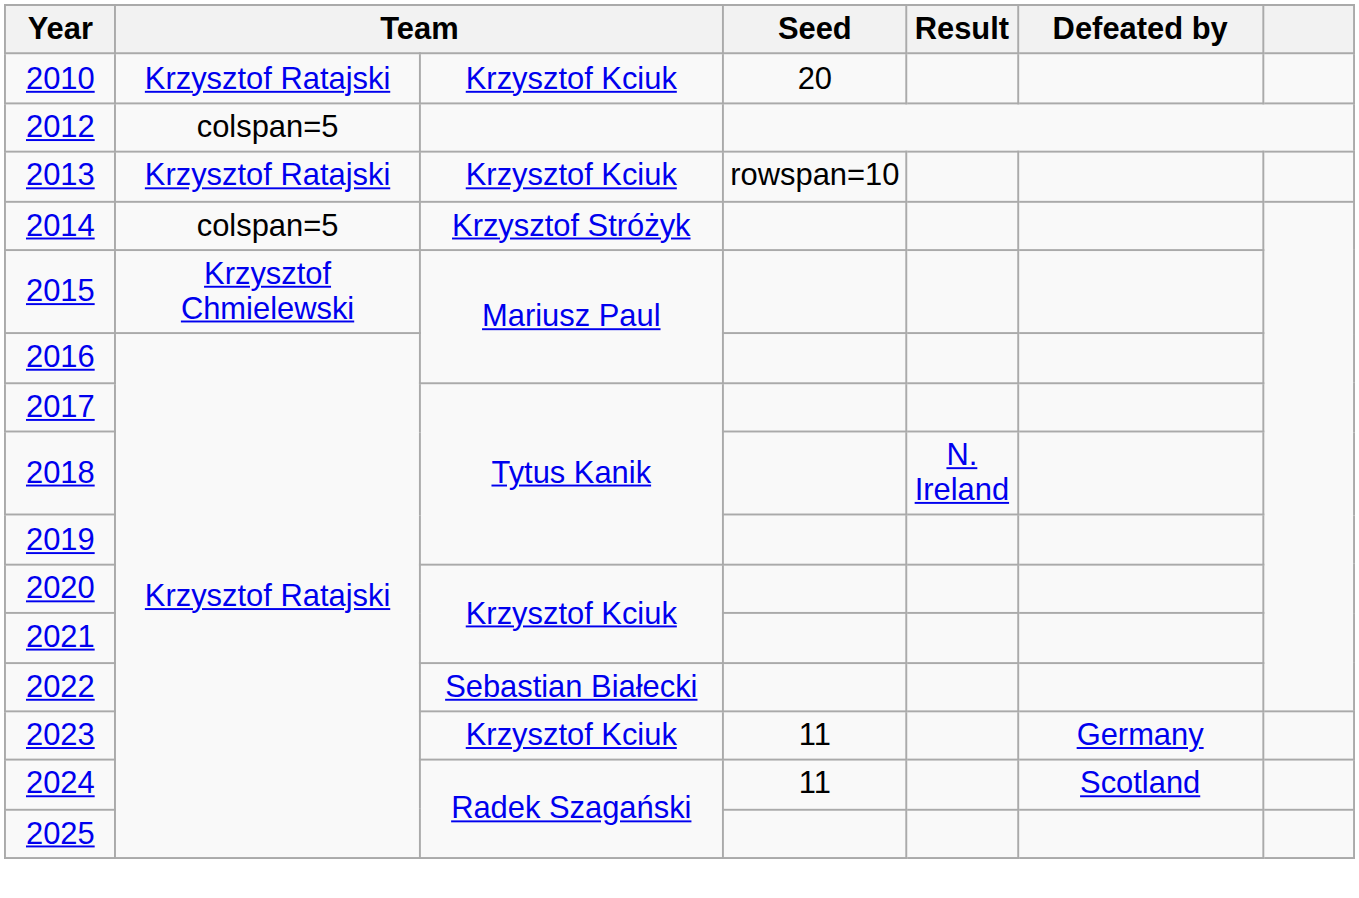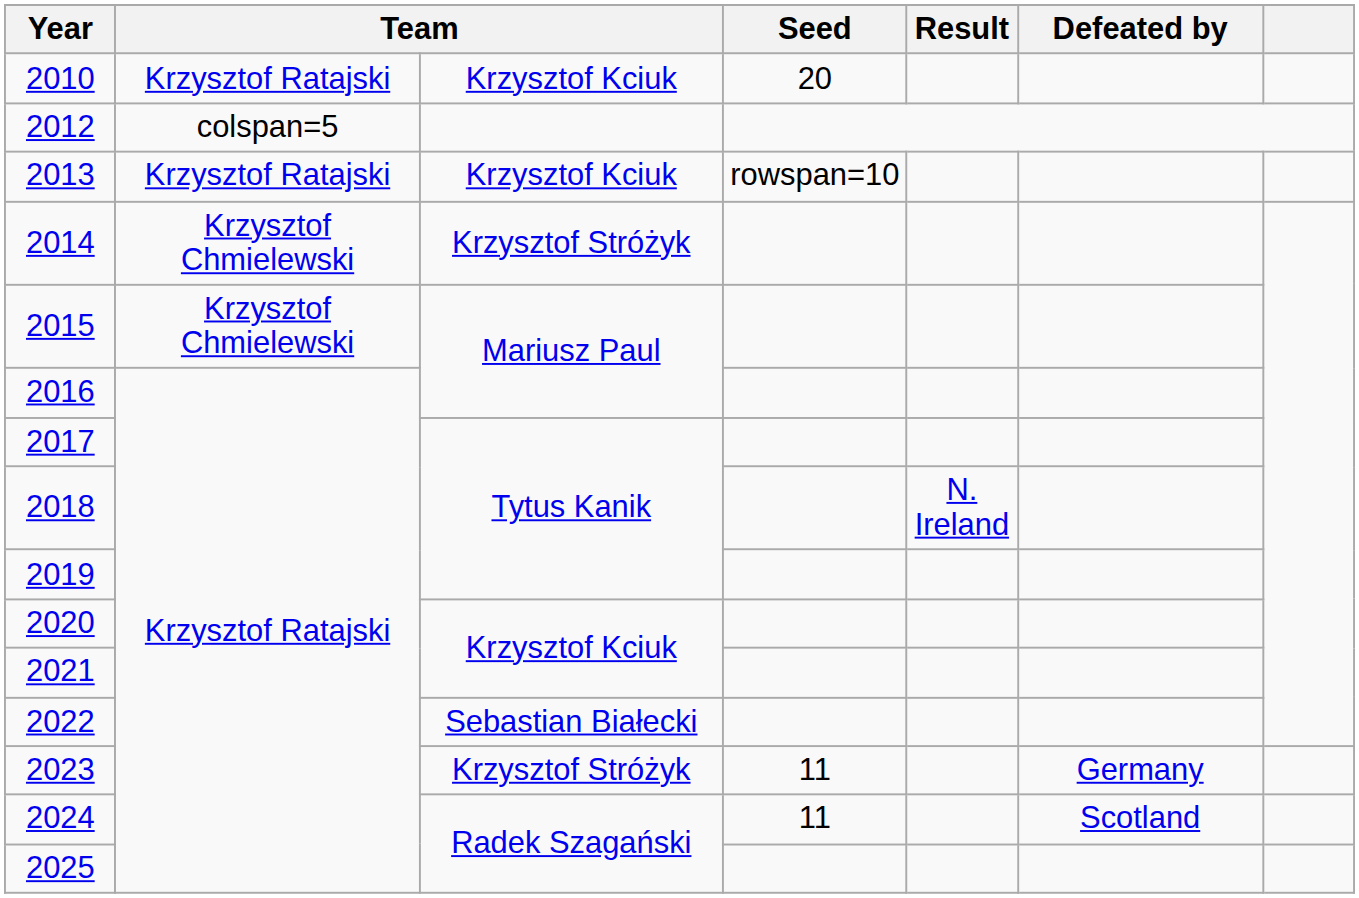(268, 224) colspan=5 -> (268, 242) Krzysztof Chmielewski
(571, 735) Krzysztof Kciuk -> (571, 769) Krzysztof Stróżyk
